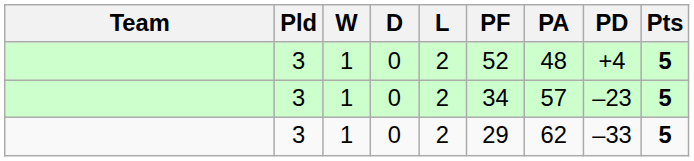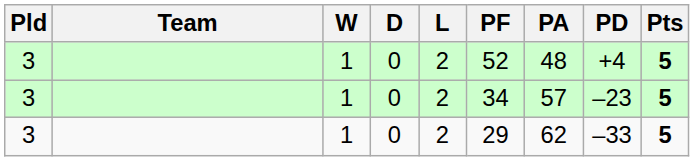columns swapped: (140, 23) <-> (299, 23)
